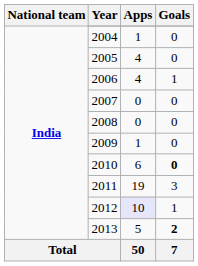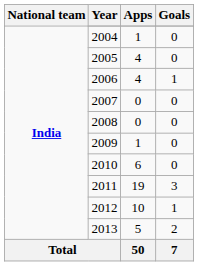(174, 165) bold -> (174, 165) normal
(138, 207) lavender background -> (138, 207) no background
(174, 229) bold -> (174, 229) normal
